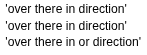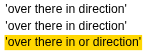(73, 42) no background -> (73, 42) gold background
